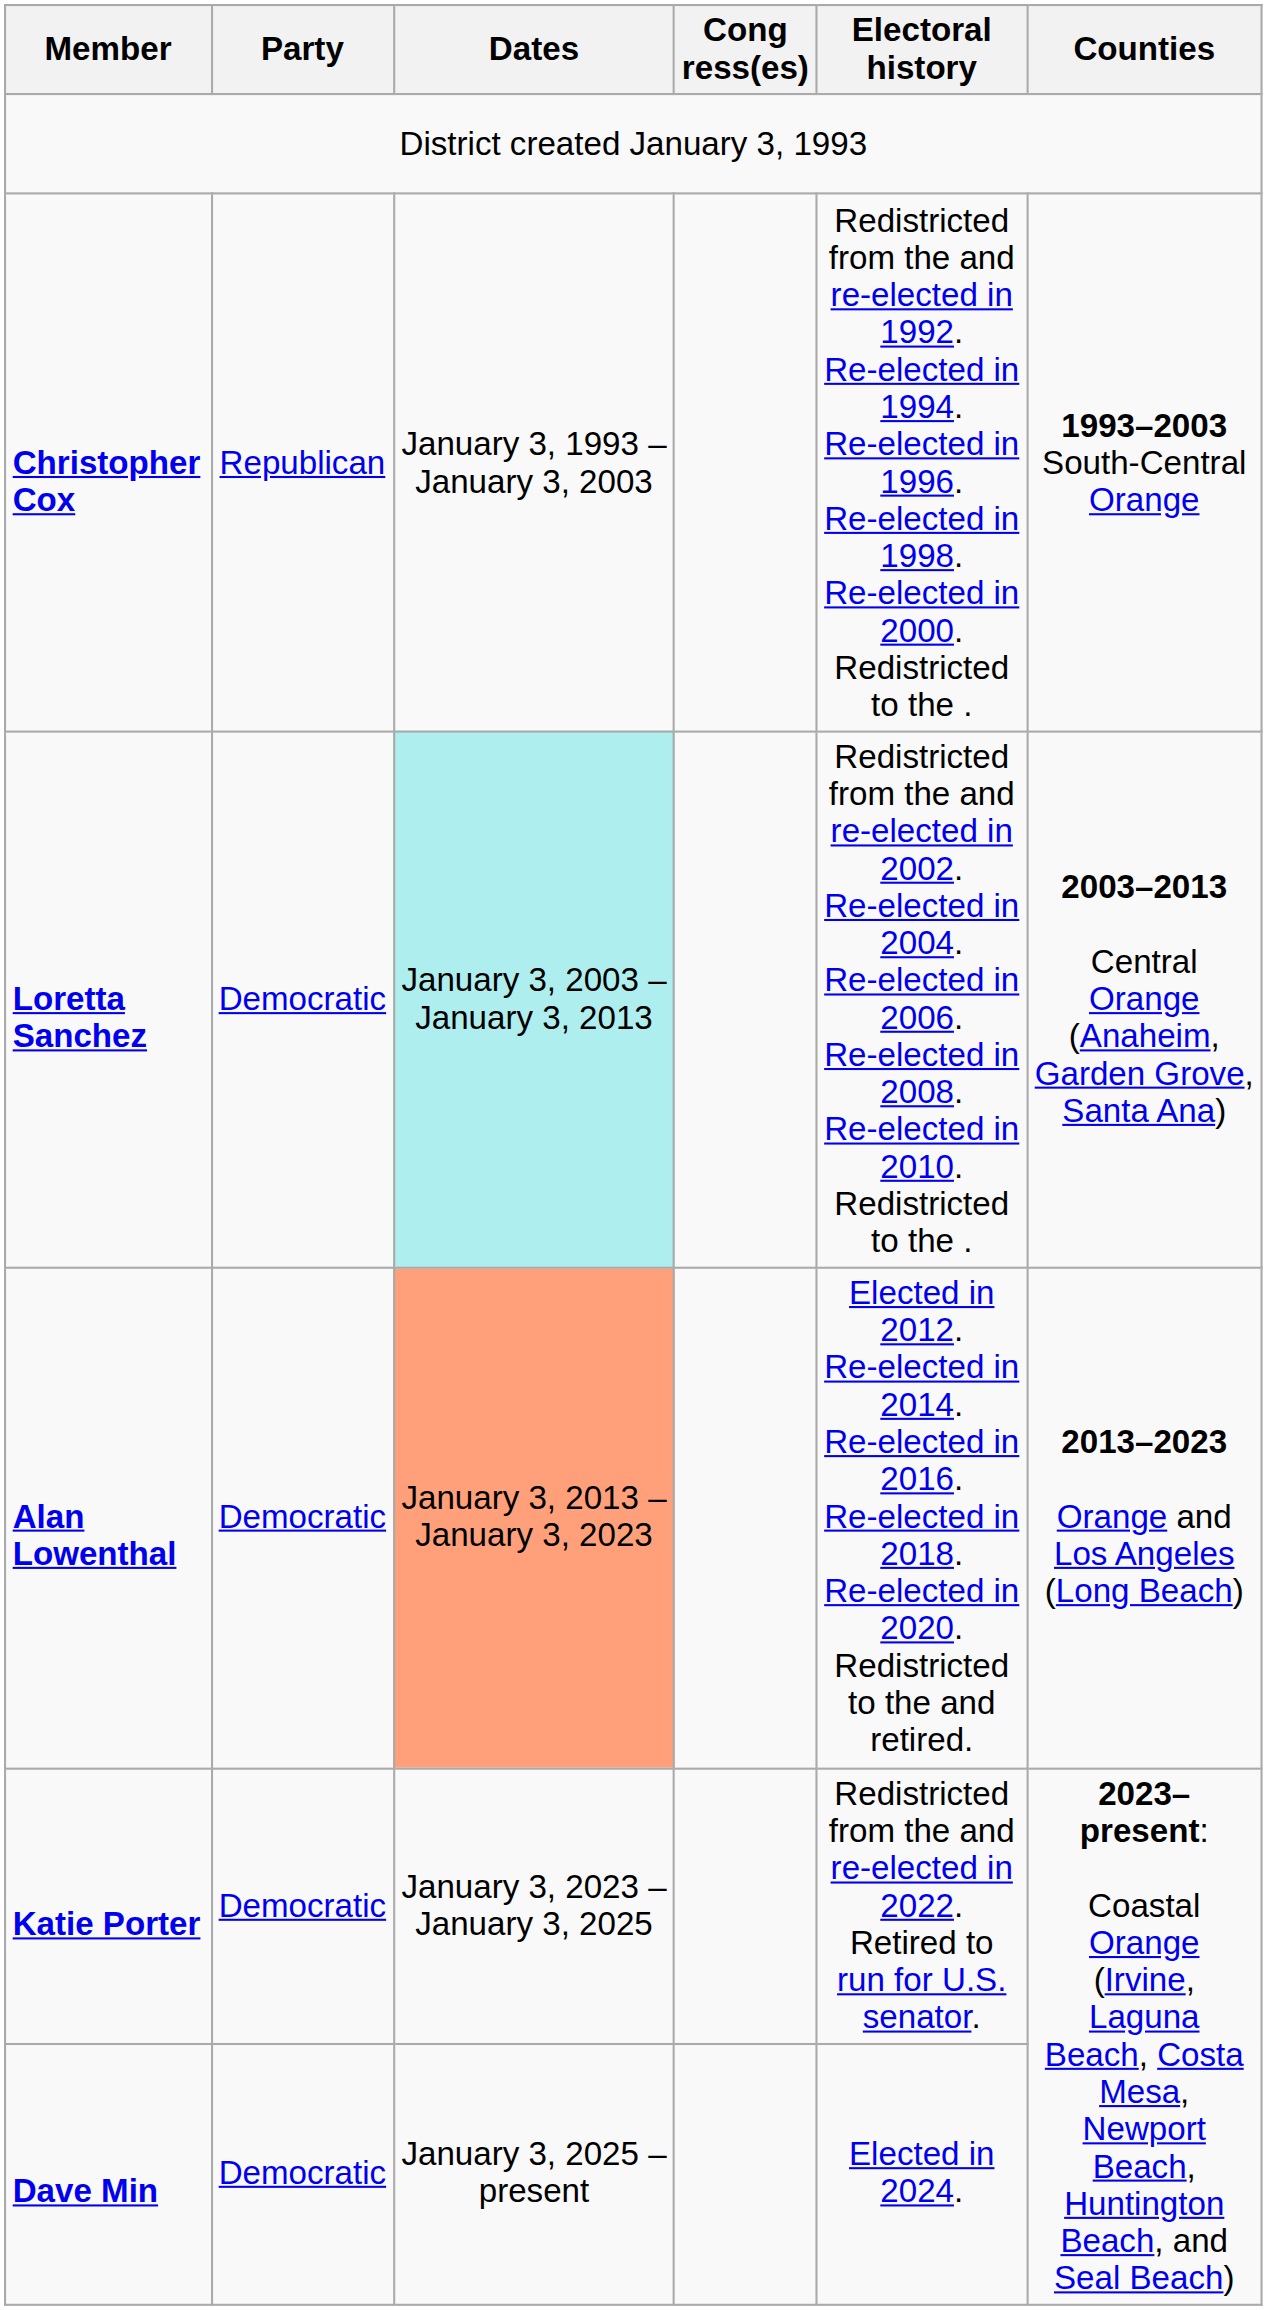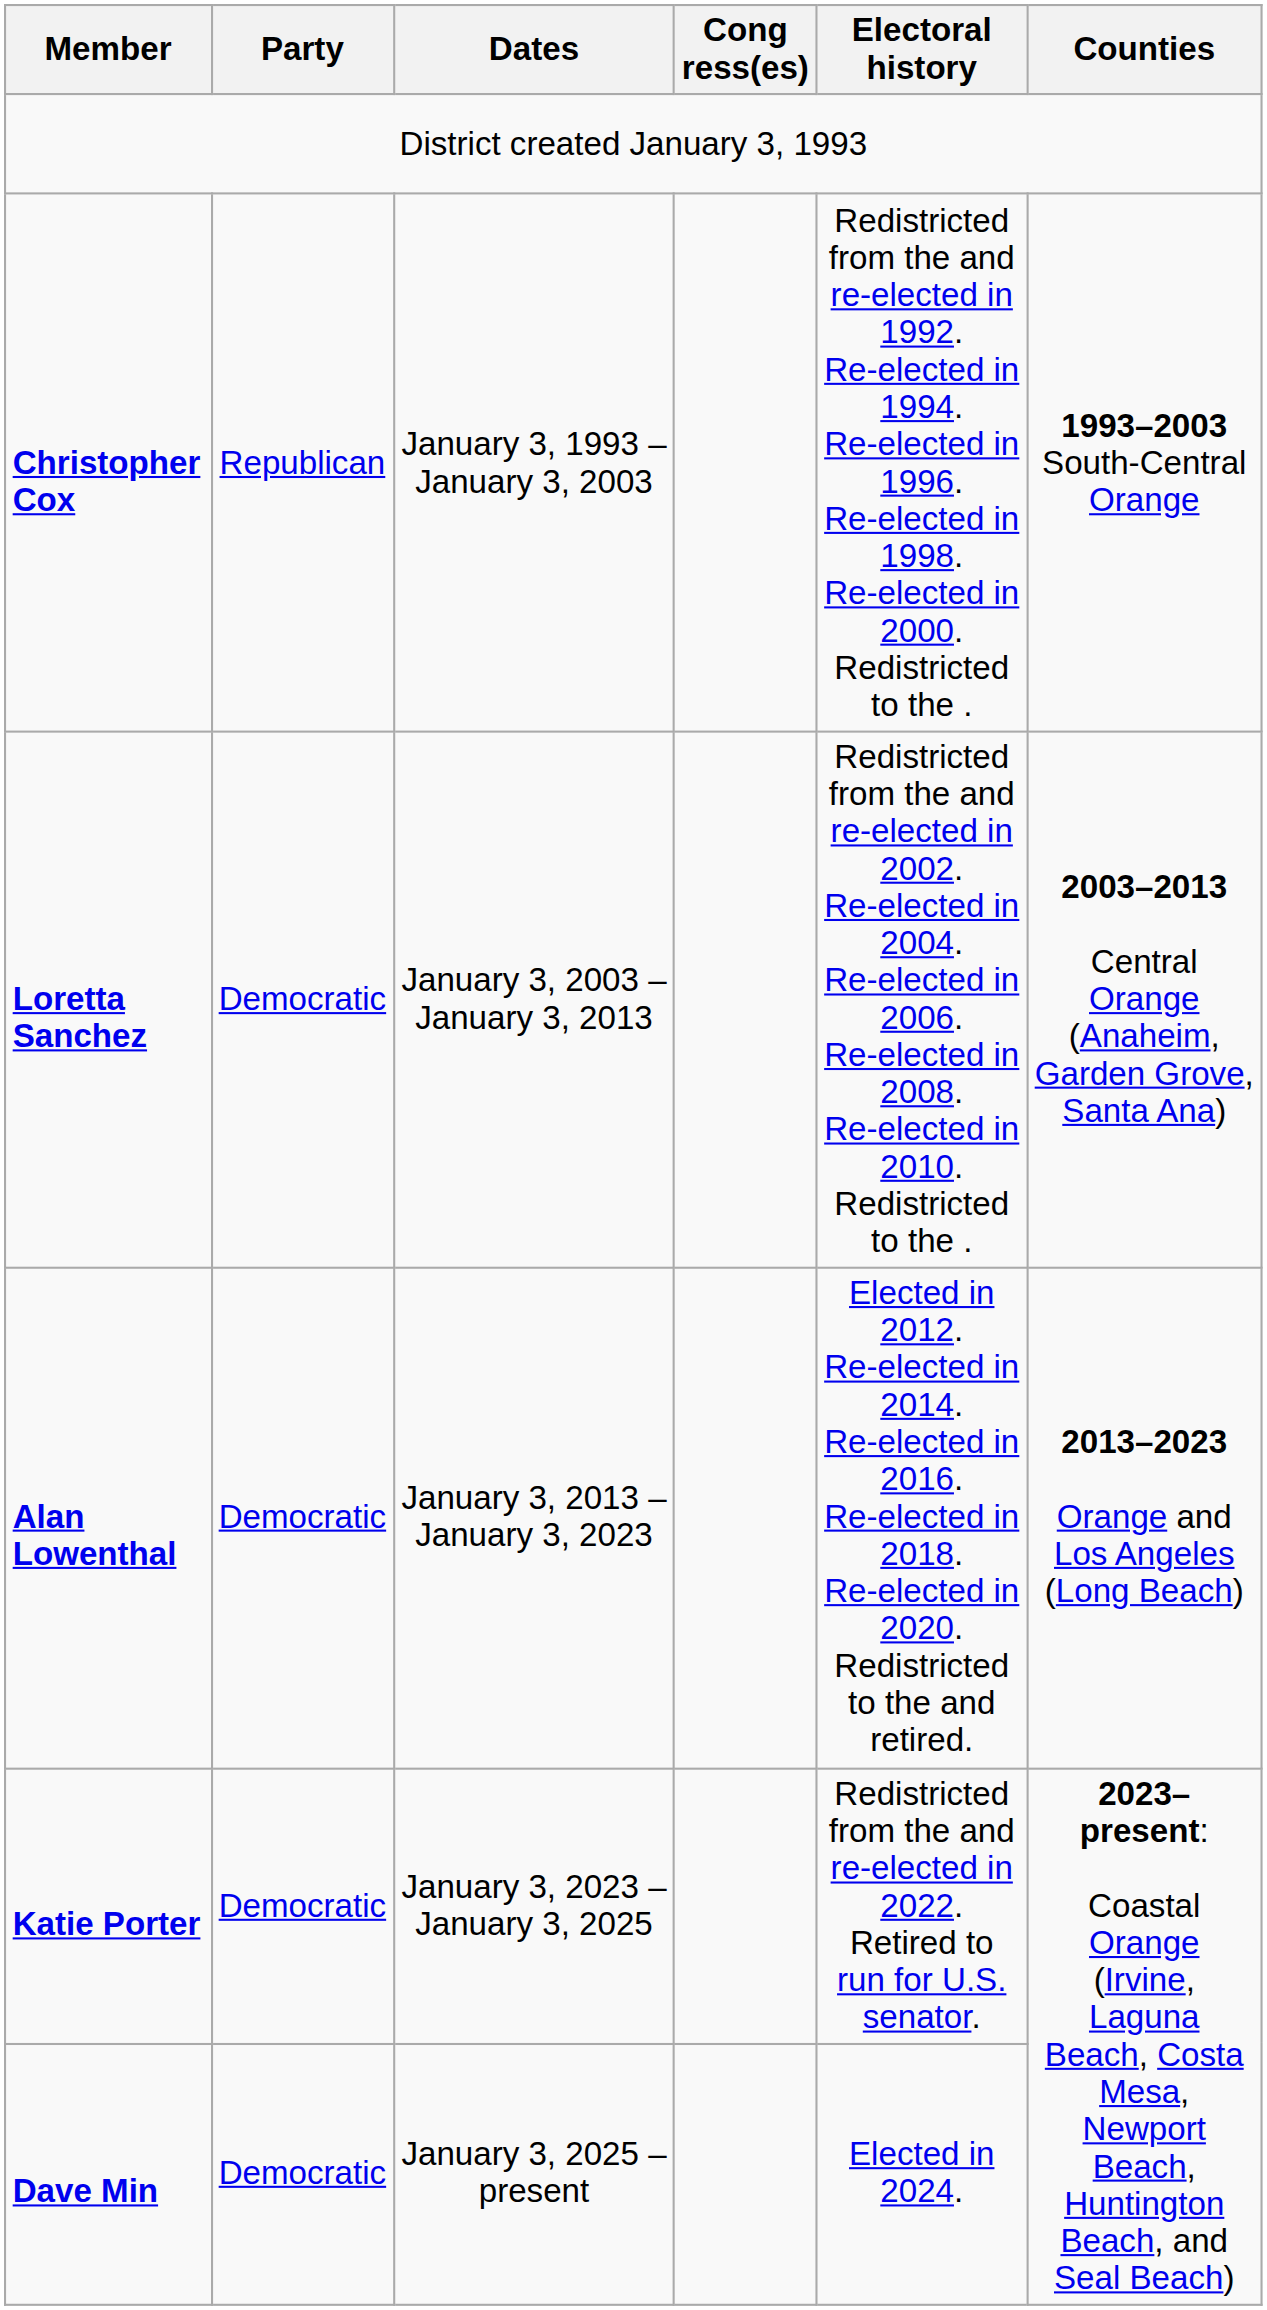(534, 999) paleturquoise background -> (534, 999) no background
(534, 1517) lightsalmon background -> (534, 1517) no background
